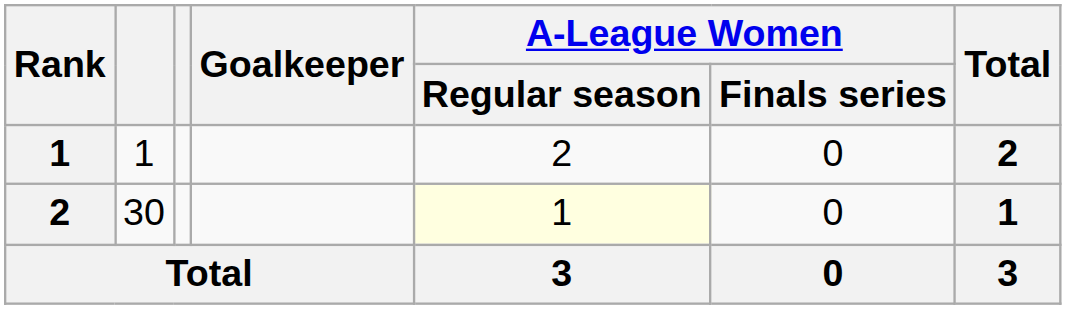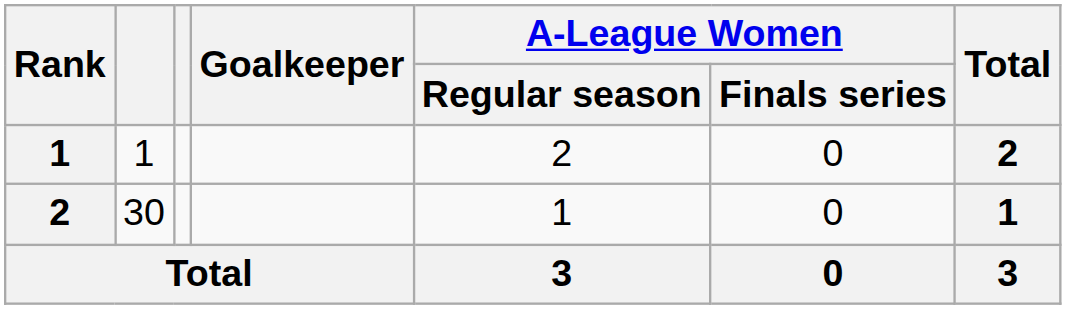(562, 213) lightyellow background -> (562, 213) no background
